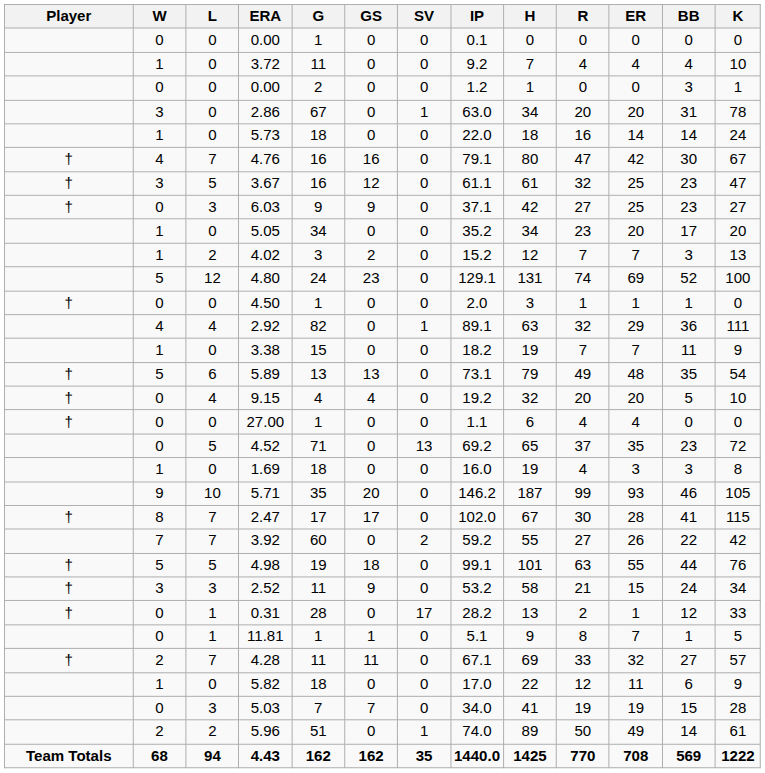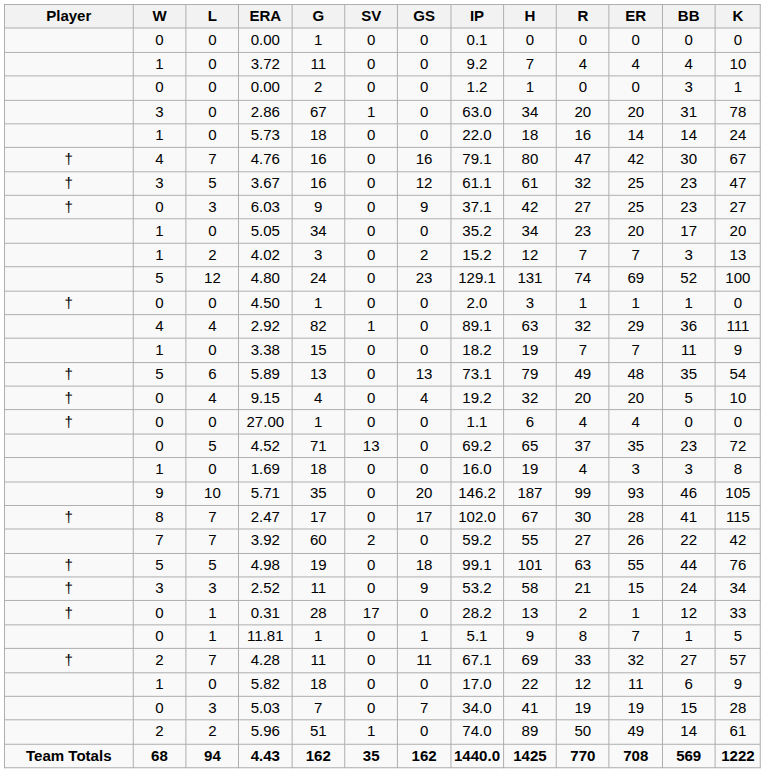columns swapped: (371, 16) <-> (424, 16)
